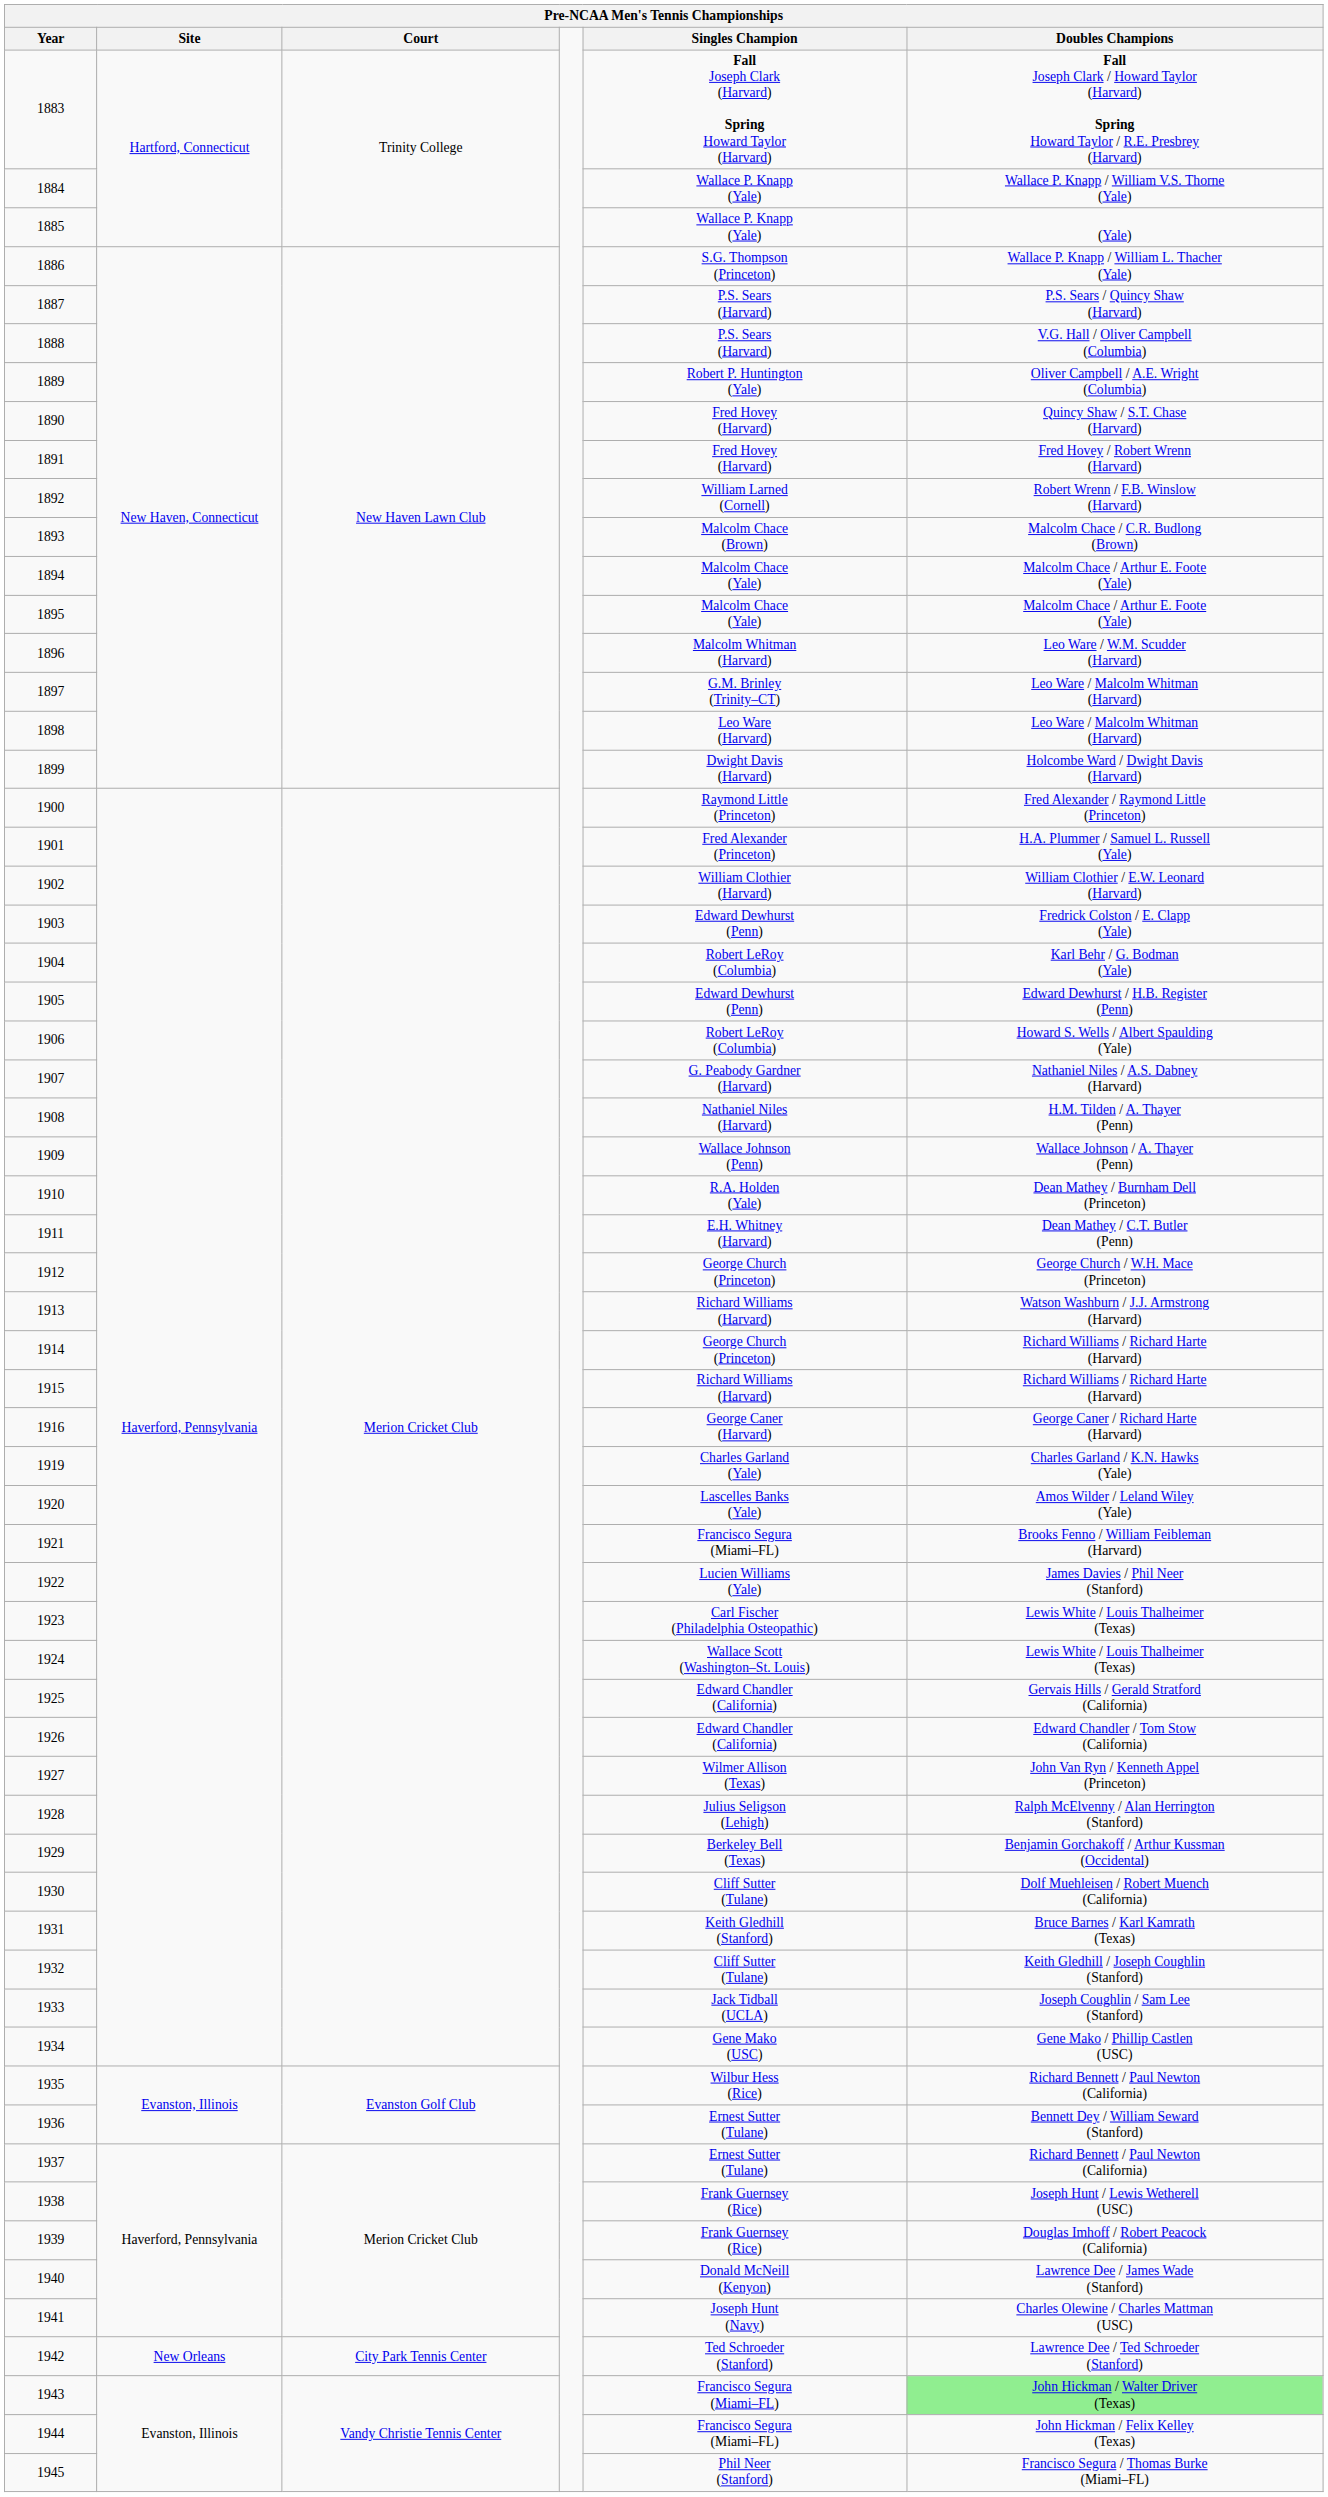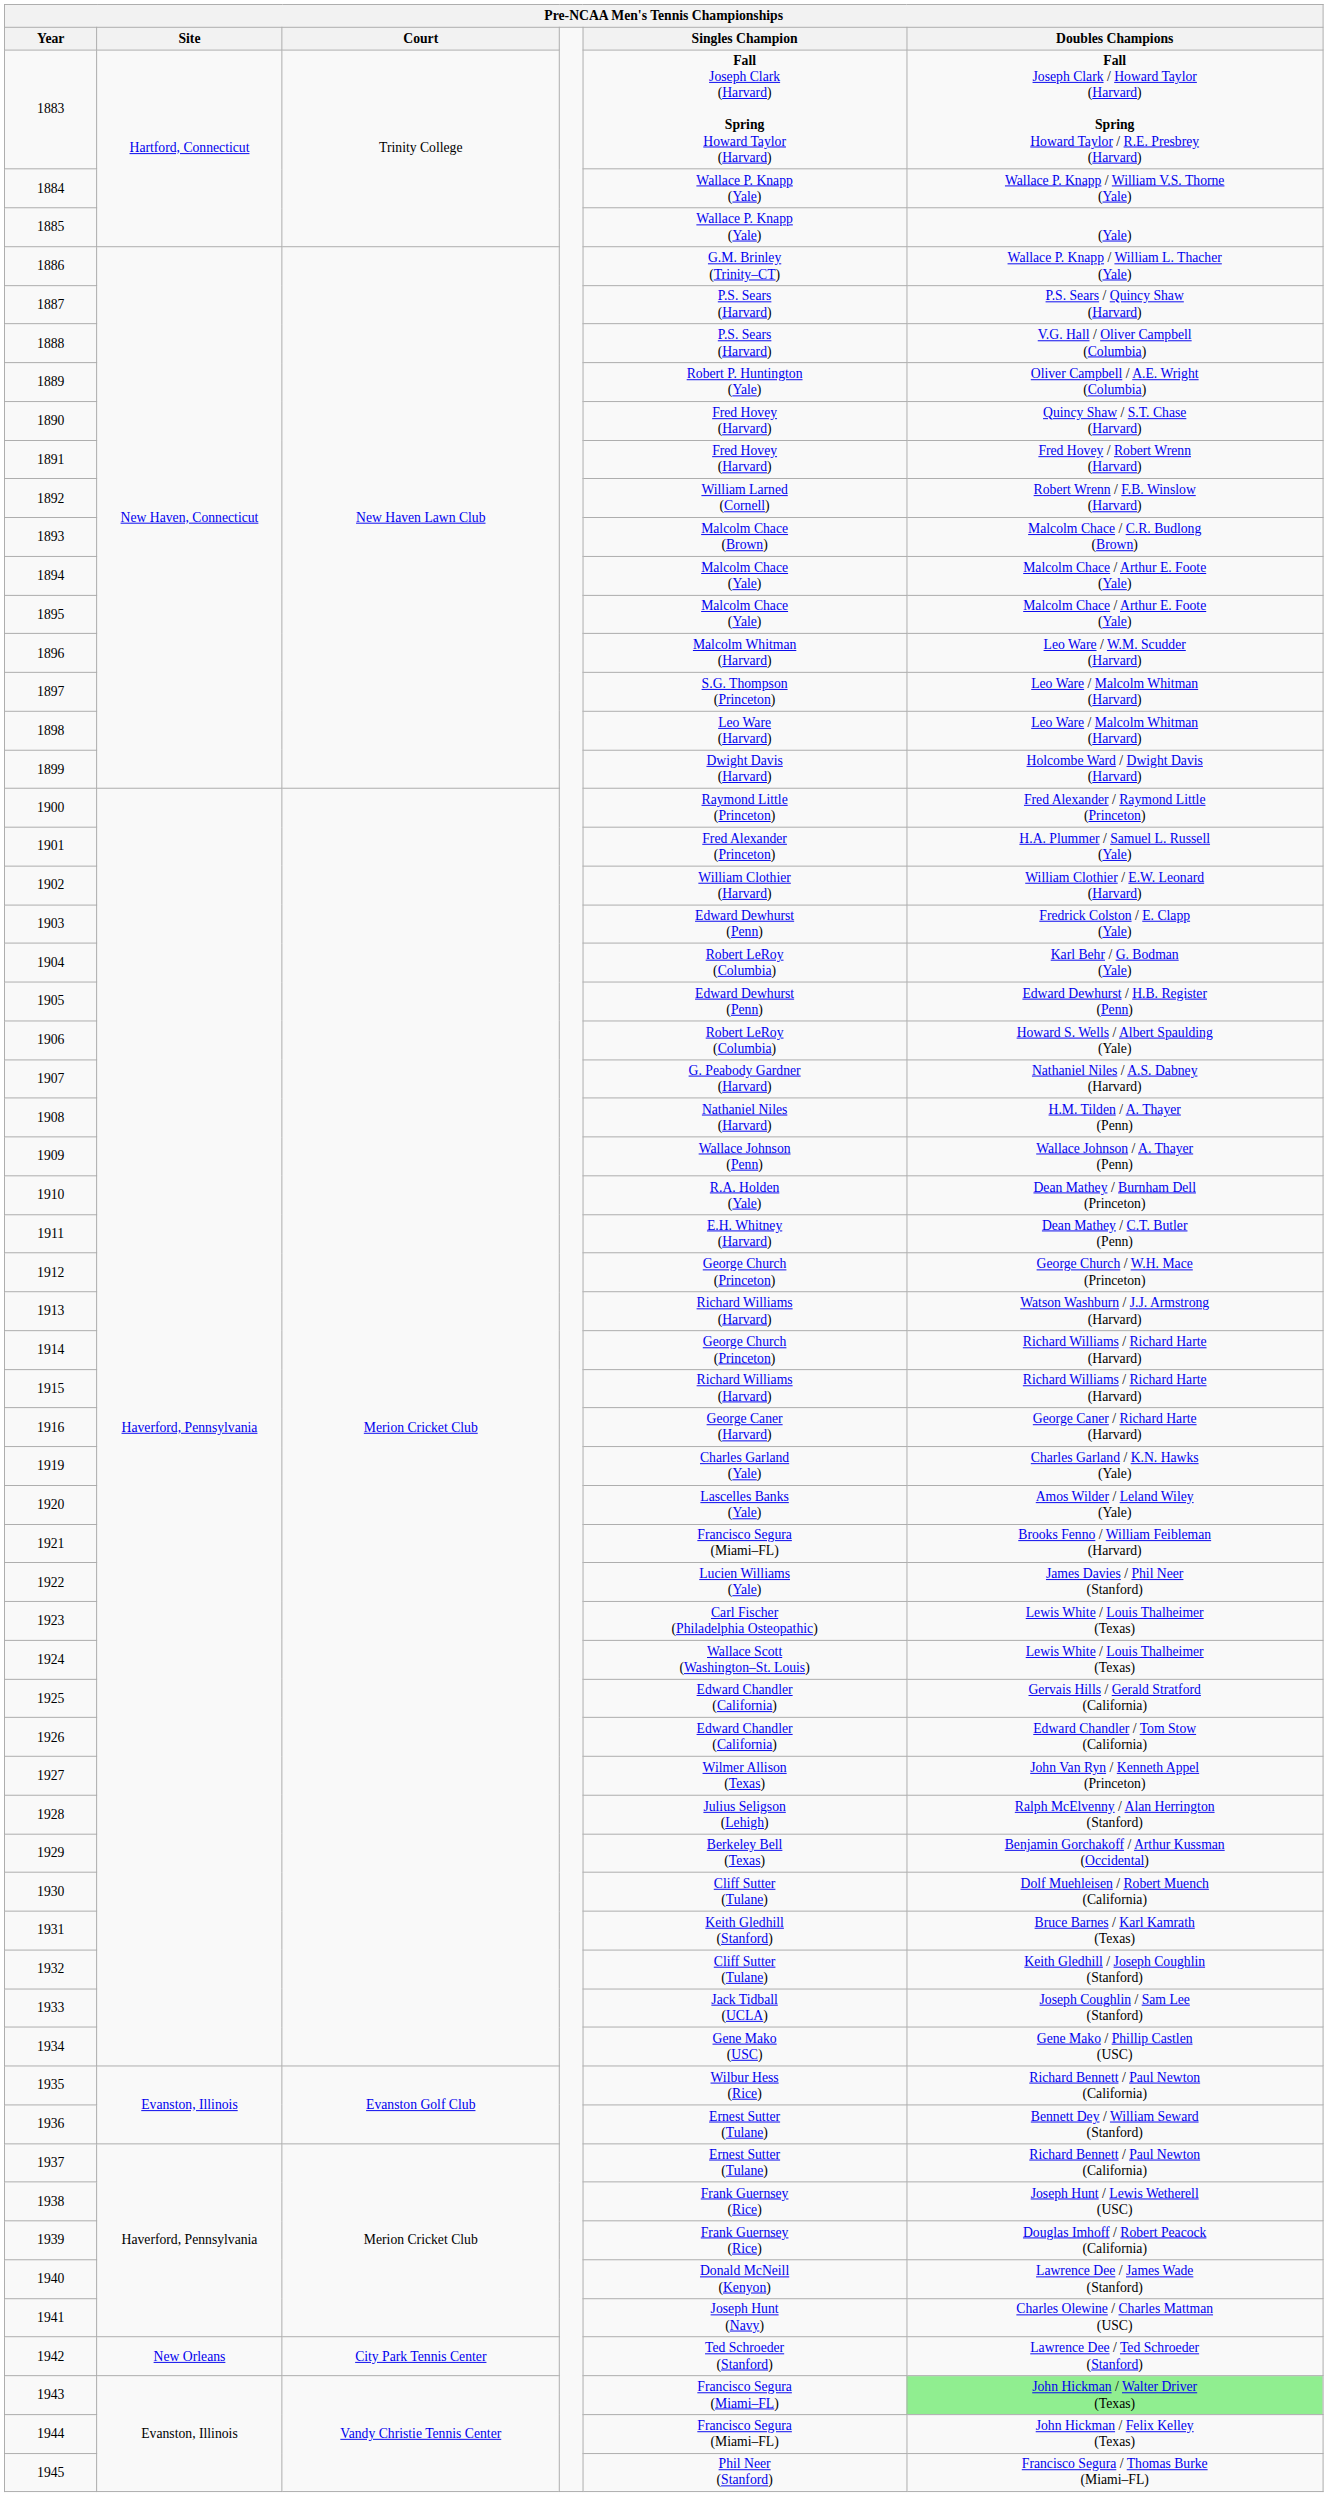(745, 266) S.G. Thompson (Princeton) -> (745, 266) G.M. Brinley (Trinity–CT)
(745, 692) G.M. Brinley (Trinity–CT) -> (745, 692) S.G. Thompson (Princeton)
